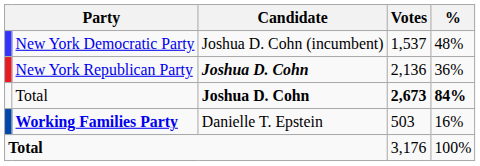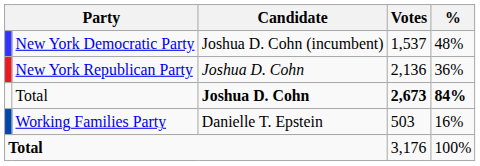(255, 69) bold -> (253, 69) normal
(97, 121) bold -> (91, 121) normal
